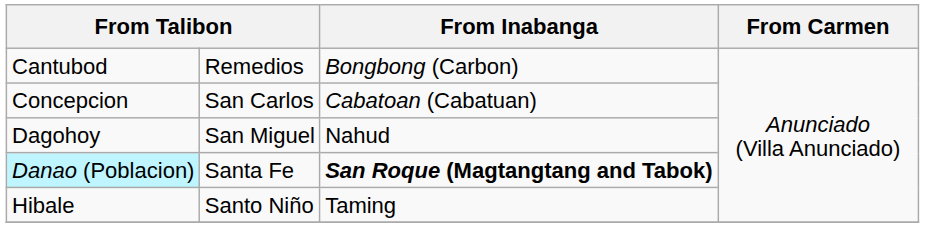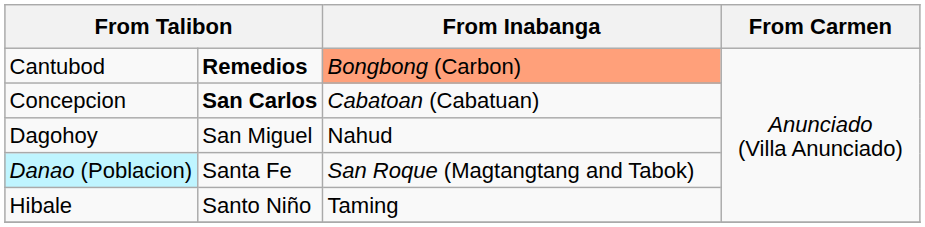(254, 66) normal -> (255, 66) bold
(422, 66) no background -> (424, 66) lightsalmon background
(259, 101) normal -> (260, 101) bold
(519, 171) bold -> (511, 171) normal
